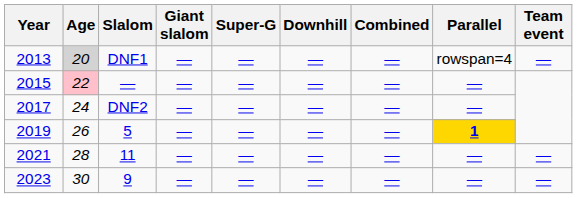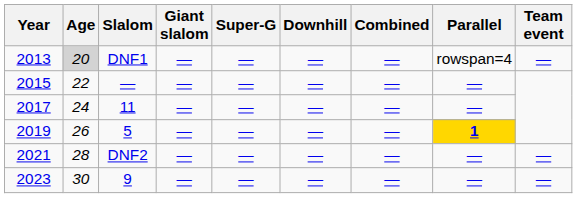(81, 82) pink background -> (81, 82) no background
(128, 107) DNF2 -> (128, 107) 11
(128, 155) 11 -> (128, 155) DNF2
